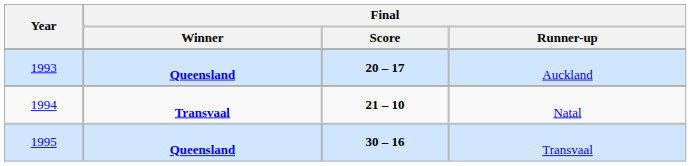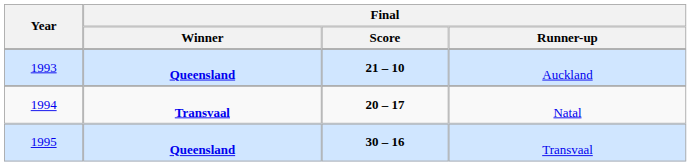(385, 67) 20 – 17 -> (385, 67) 21 – 10
(385, 105) 21 – 10 -> (385, 105) 20 – 17
